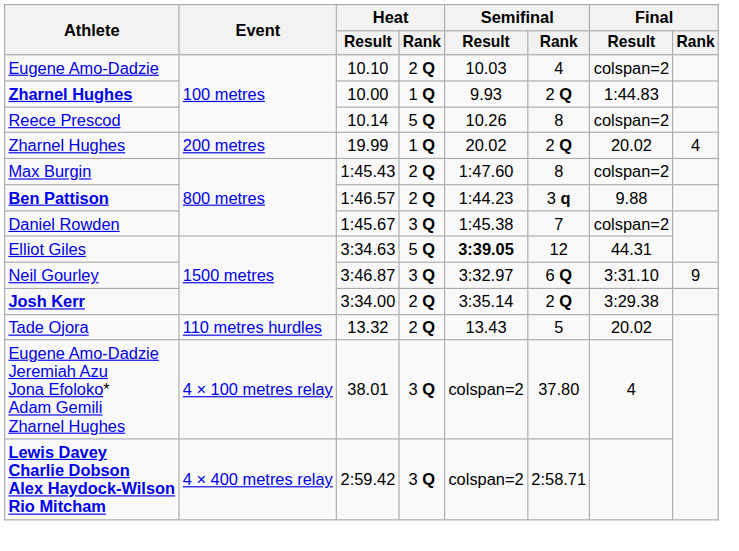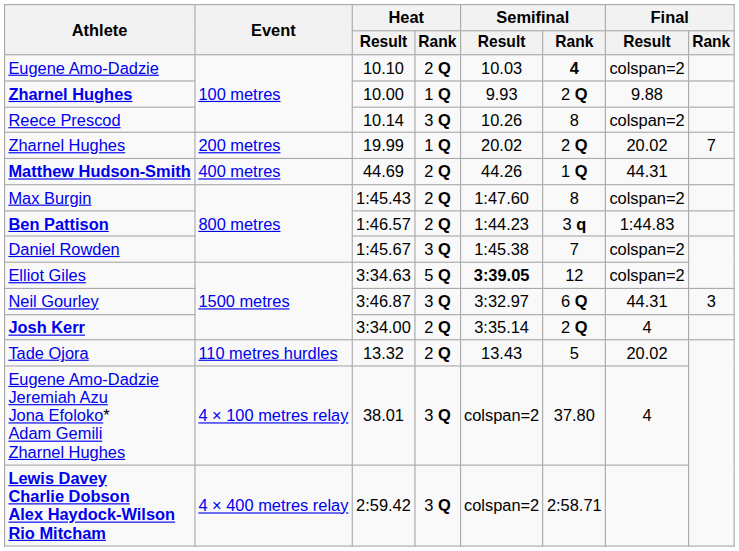(559, 68) normal -> (574, 68) bold
(631, 94) 1:44.83 -> (647, 94) 9.88
(422, 120) 5 Q -> (437, 120) 3 Q
(696, 146) 4 -> (711, 146) 7
+ row: (100, 172)
(631, 198) 9.88 -> (647, 224) 1:44.83
(631, 250) 44.31 -> (647, 276) colspan=2
(631, 276) 3:31.10 -> (647, 302) 44.31
(696, 276) 9 -> (711, 302) 3
(631, 302) 3:29.38 -> (647, 328) 4
